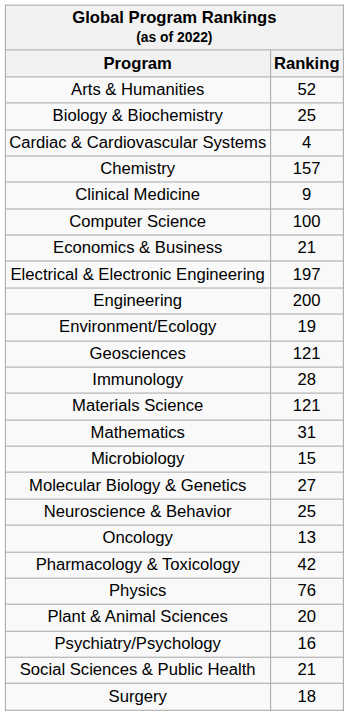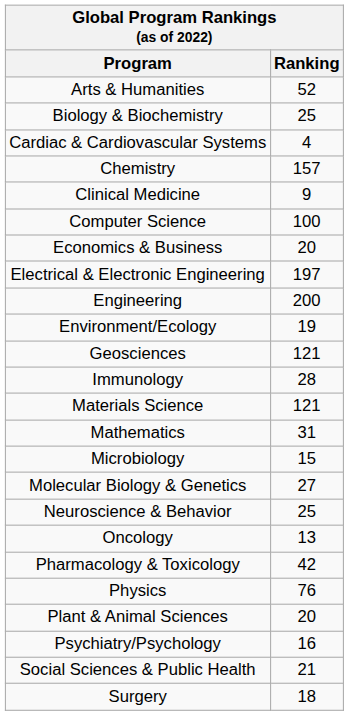(307, 248) 21 -> (307, 248) 20
